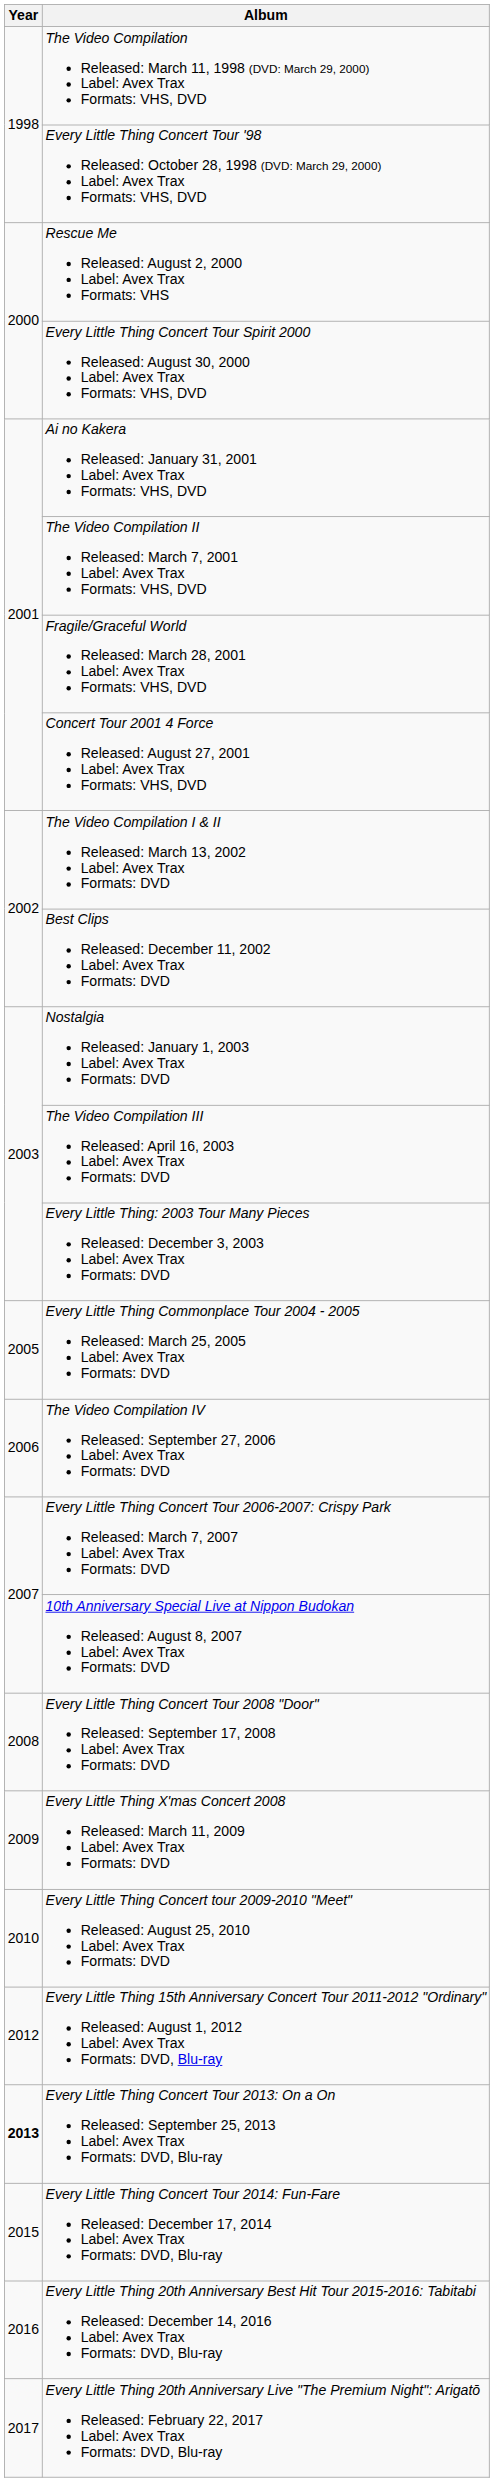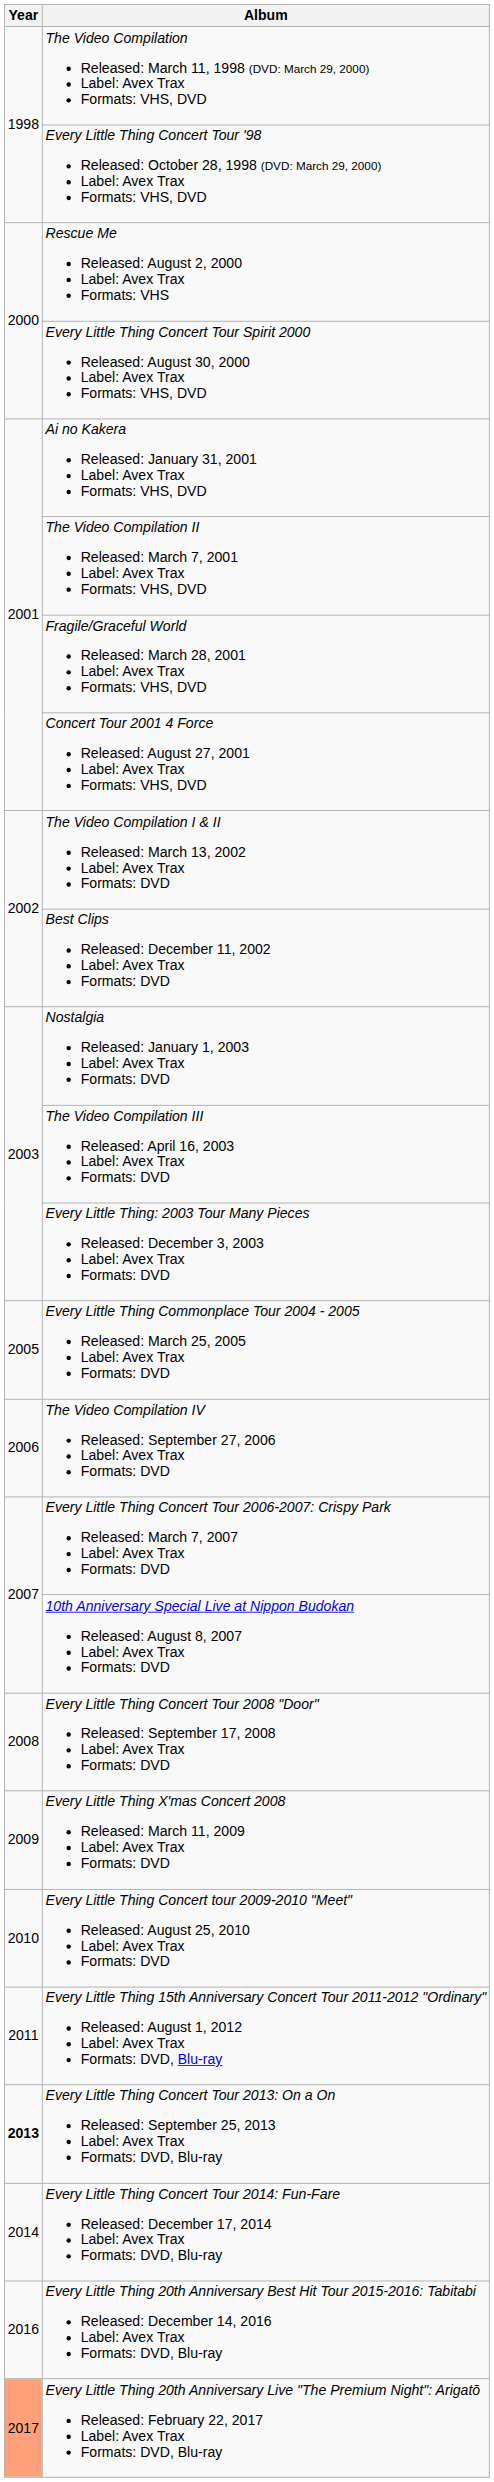(23, 2036) 2012 -> (23, 2036) 2011
(23, 2232) 2015 -> (23, 2232) 2014
(23, 2428) no background -> (23, 2428) lightsalmon background
